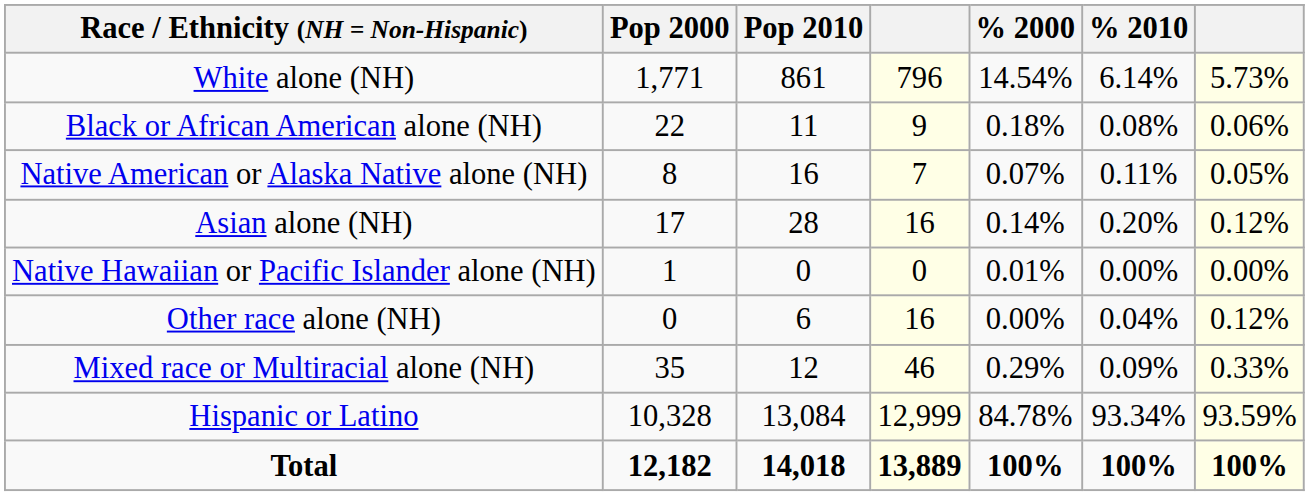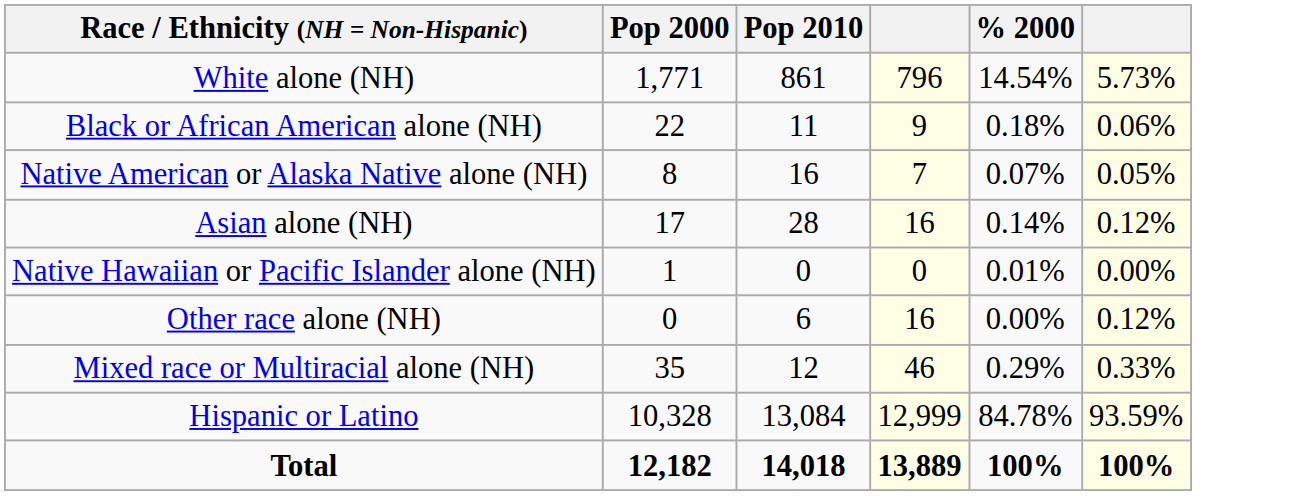- column: (1139, 28)
